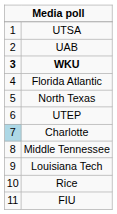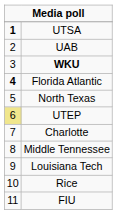(13, 30) normal -> (13, 30) bold
(13, 64) bold -> (13, 64) normal
(13, 81) normal -> (13, 81) bold
(13, 115) no background -> (13, 115) khaki background
(13, 132) lightblue background -> (13, 132) no background
